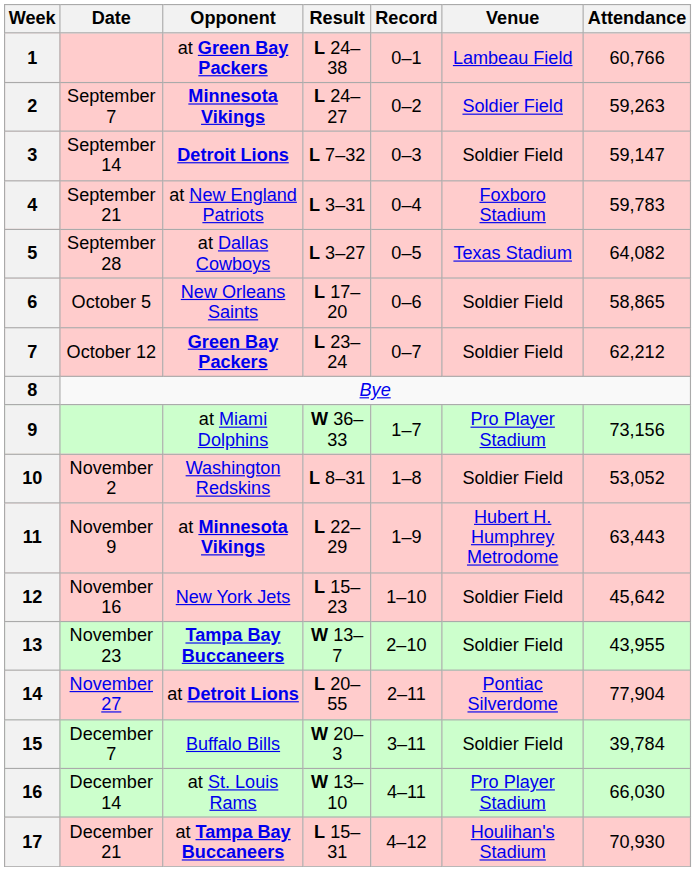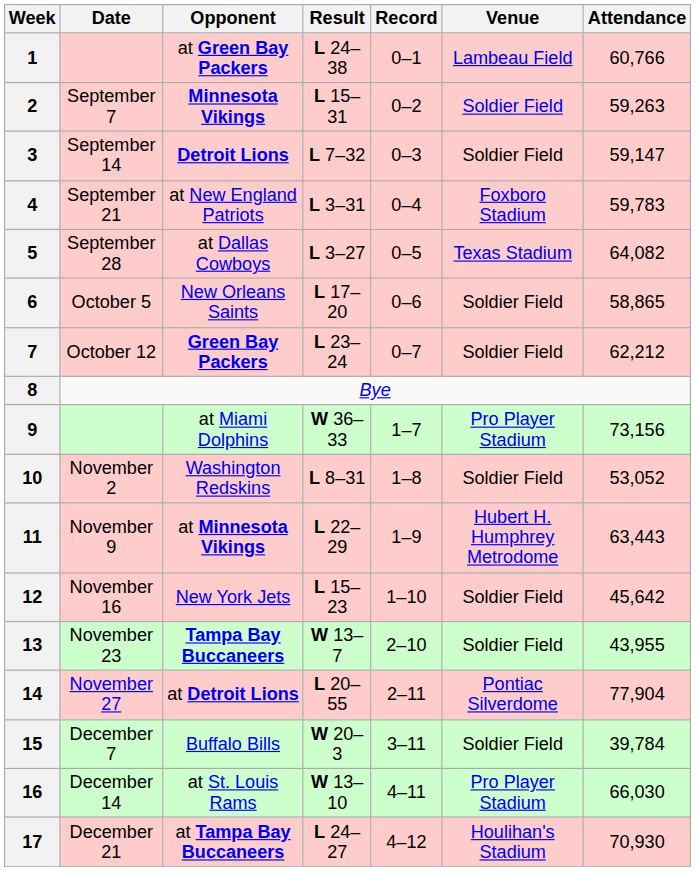(337, 106) L 24–27 -> (337, 106) L 15–31
(337, 841) L 15–31 -> (337, 841) L 24–27
